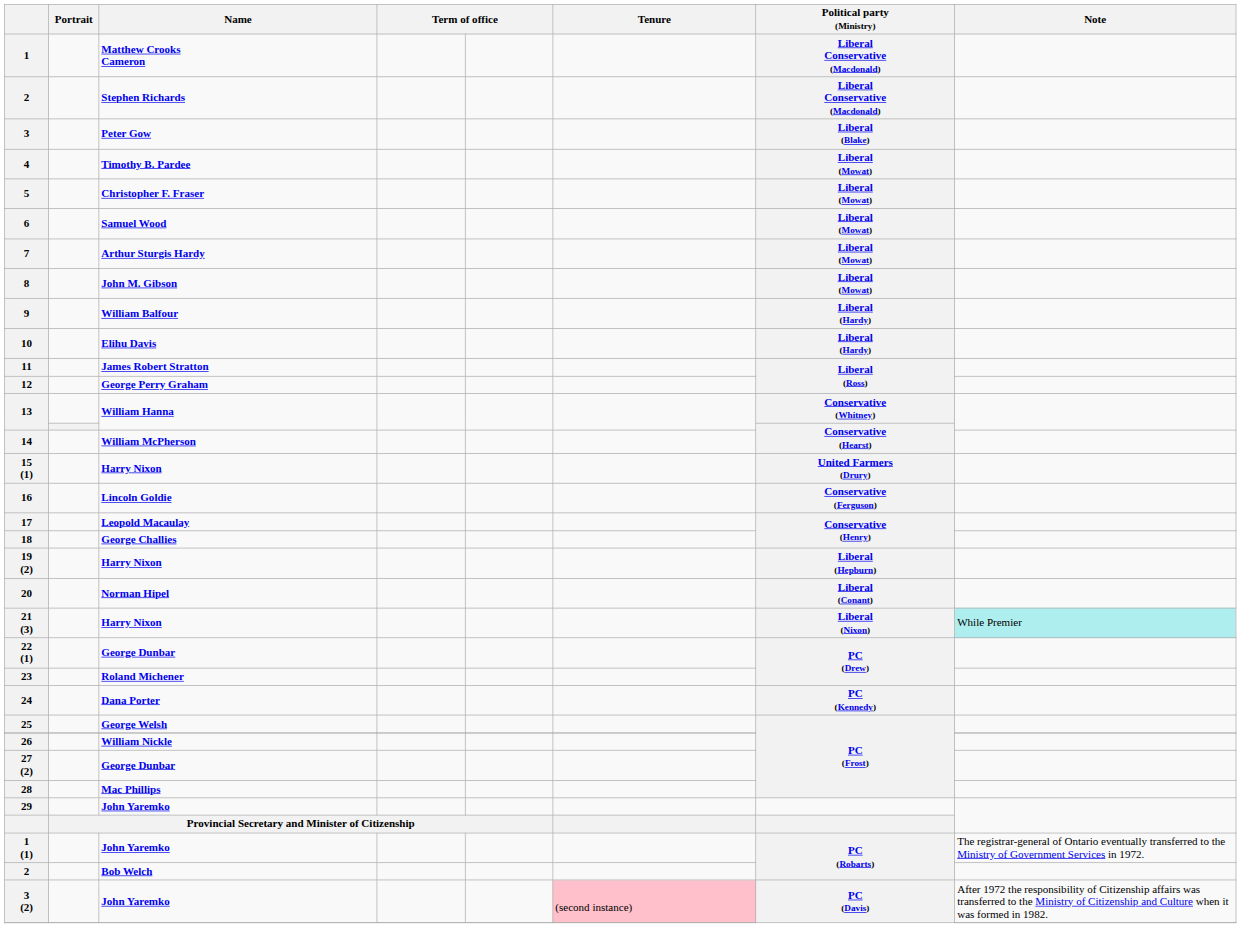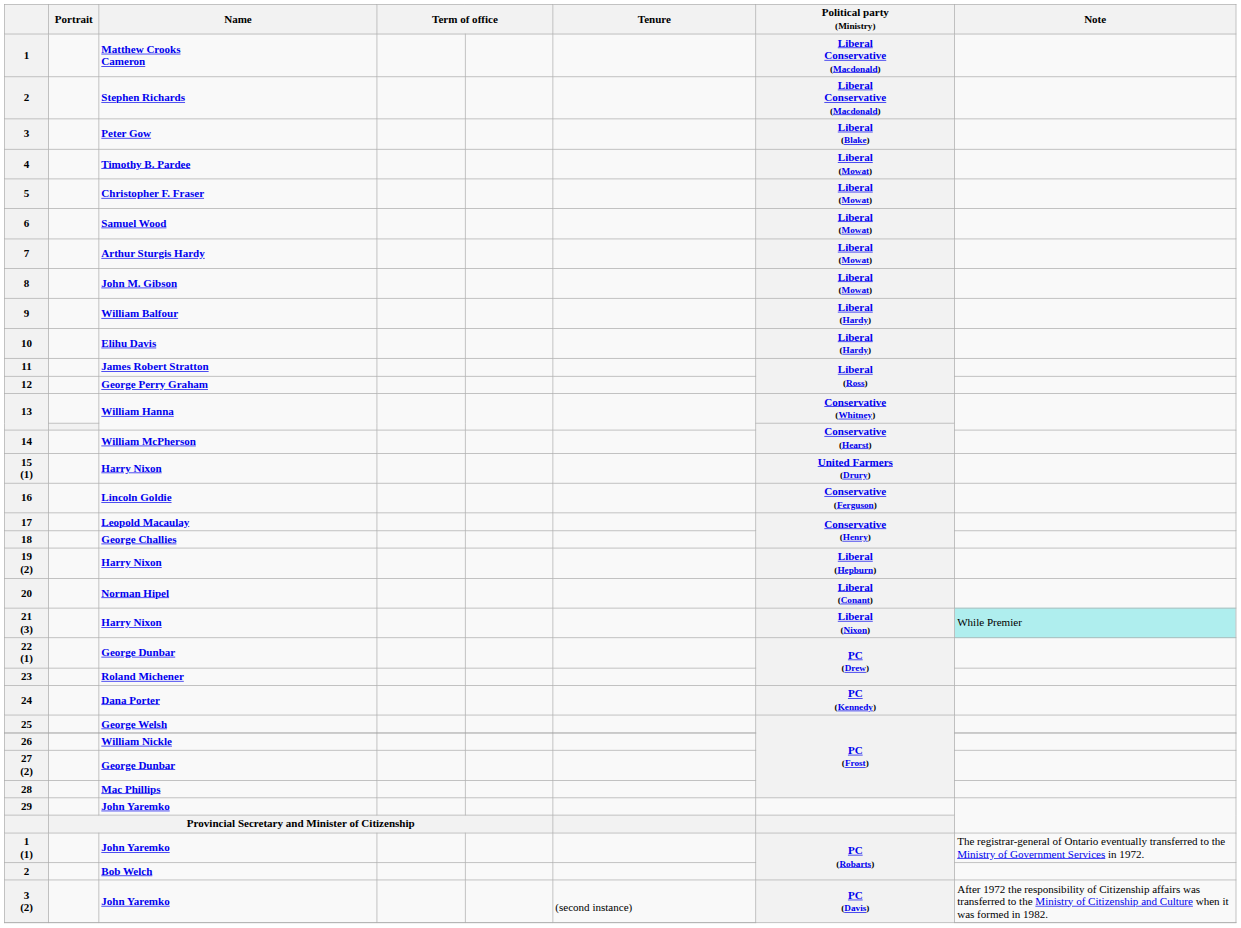(594, 907) pink background -> (594, 907) no background
